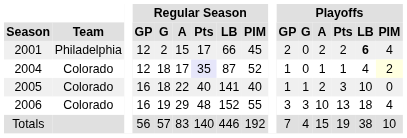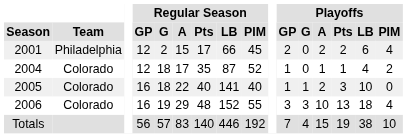(366, 50) bold -> (366, 50) normal
(204, 68) lavender background -> (204, 68) no background
(389, 68) lightyellow background -> (389, 68) no background
